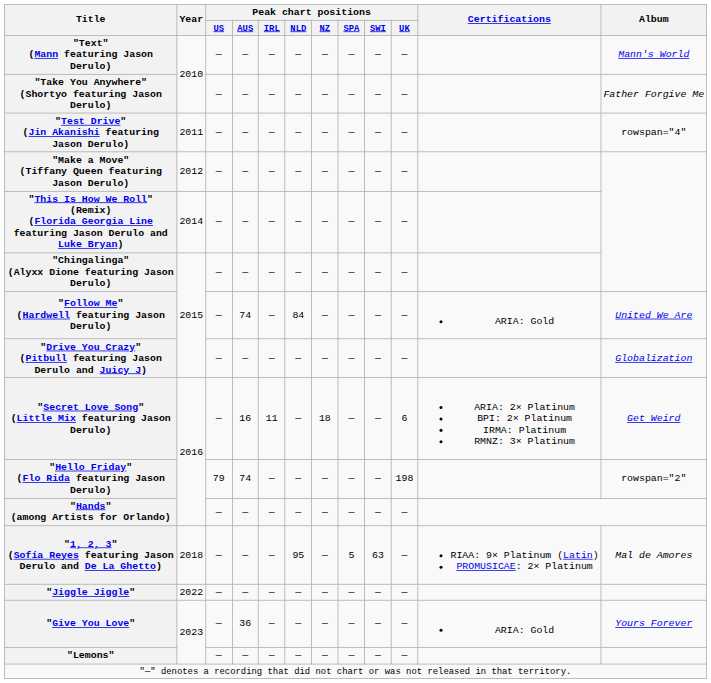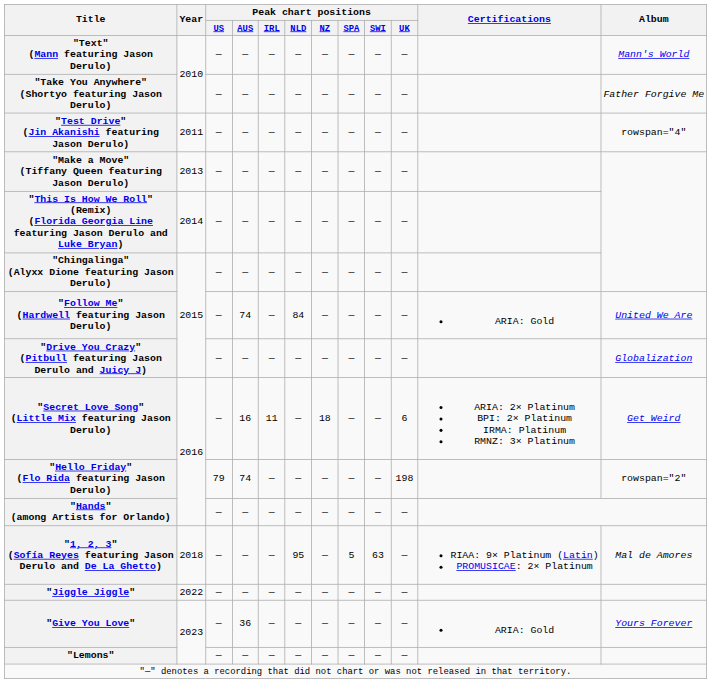(191, 172) 2012 -> (191, 172) 2013
